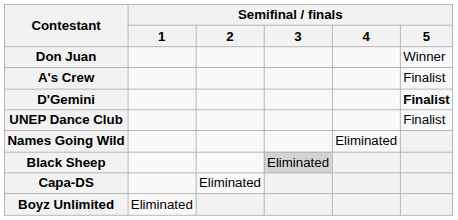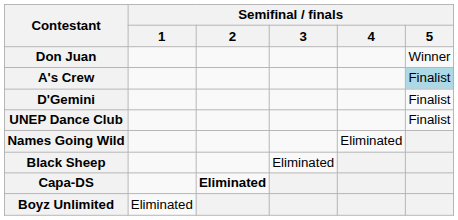(424, 78) no background -> (429, 78) lightblue background
(427, 99) bold -> (429, 99) normal
(298, 162) lightgrey background -> (303, 162) no background
(230, 183) normal -> (232, 183) bold
